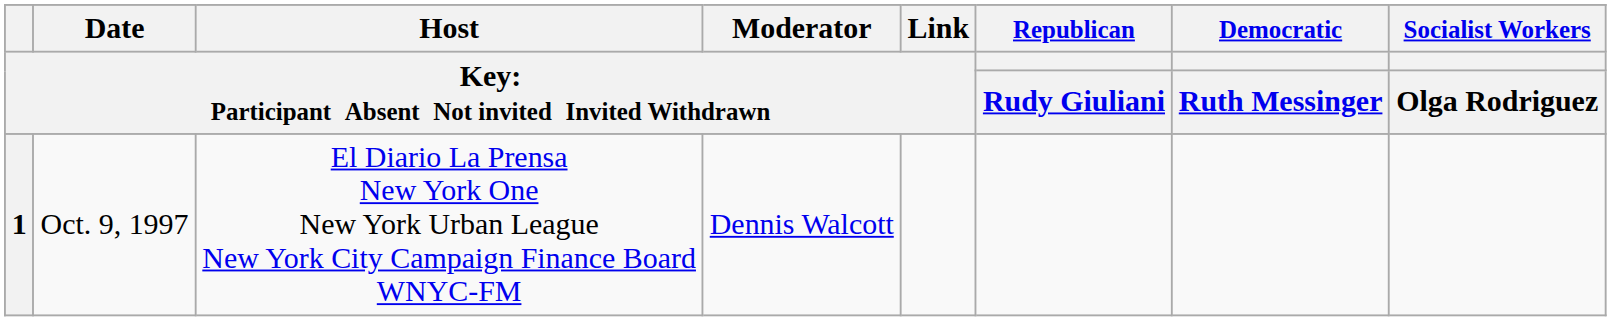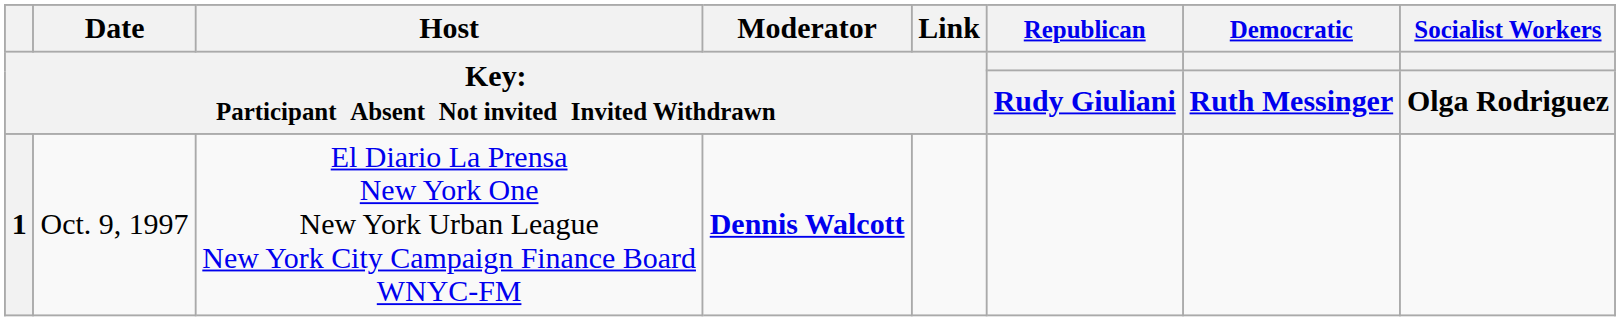(802, 224) normal -> (807, 224) bold
